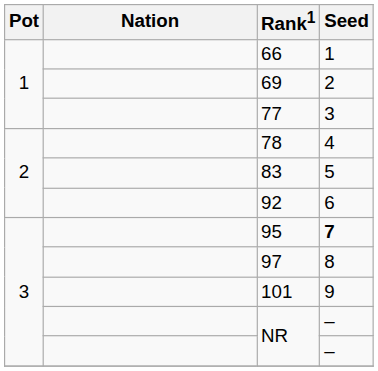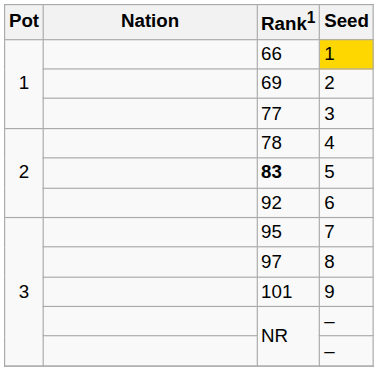(329, 54) no background -> (329, 54) gold background
(271, 172) normal -> (271, 172) bold
(329, 232) bold -> (329, 232) normal
